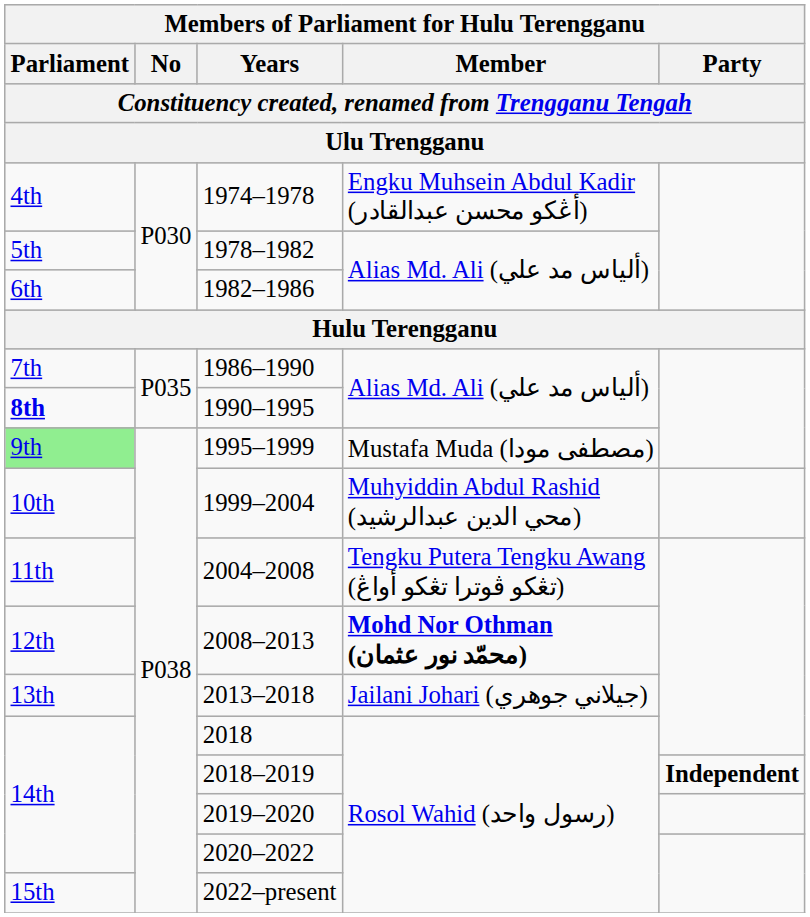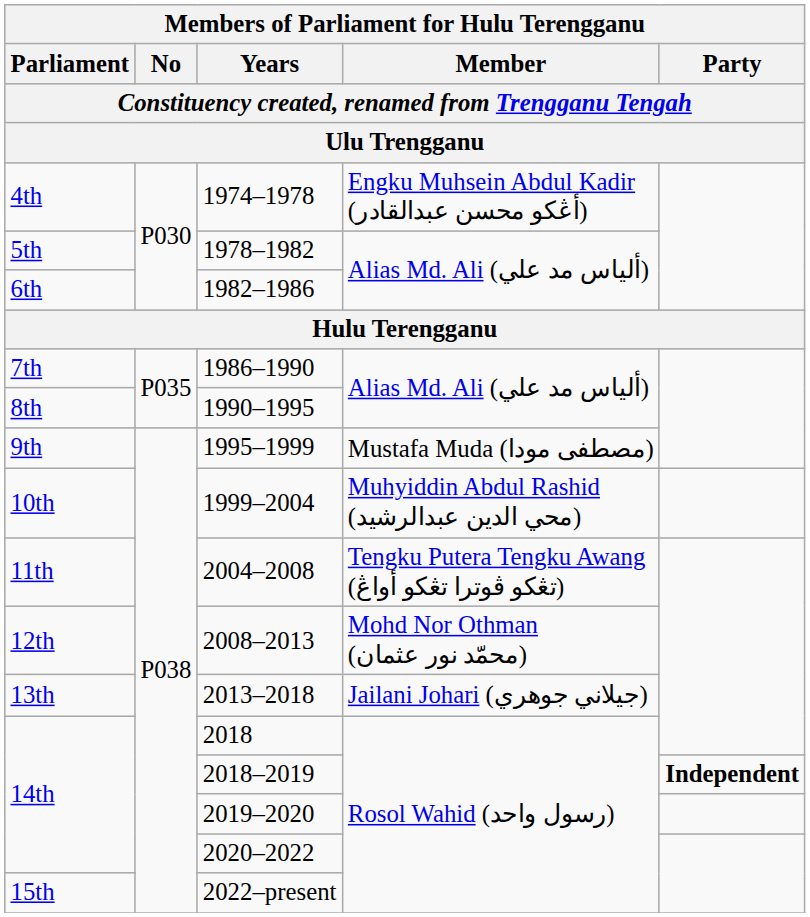(28, 407) bold -> (26, 407) normal
(26, 447) lightgreen background -> (26, 447) no background
(450, 640) bold -> (443, 640) normal
